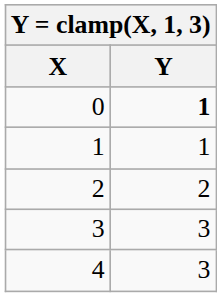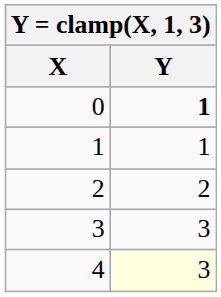(204, 270) no background -> (204, 270) lightyellow background
